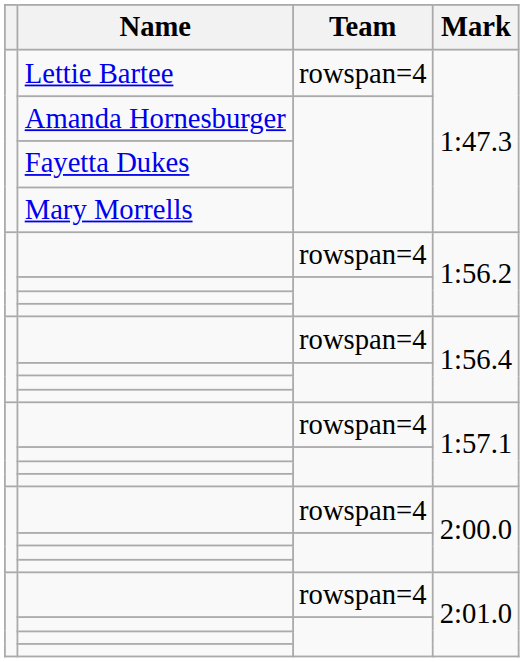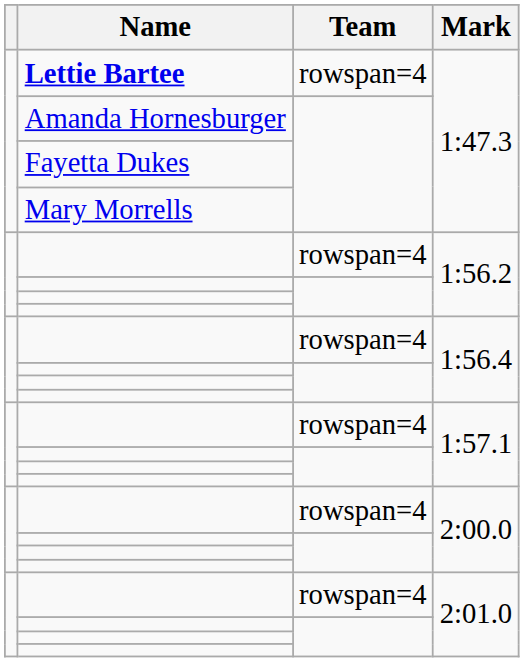(99, 72) normal -> (105, 72) bold
